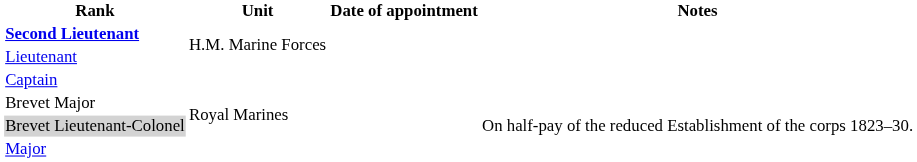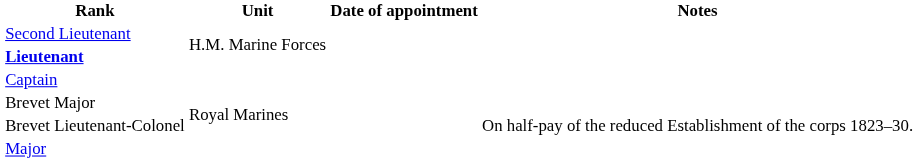(72, 33) bold -> (68, 33) normal
(41, 56) normal -> (44, 56) bold
(95, 126) lightgrey background -> (95, 126) no background
